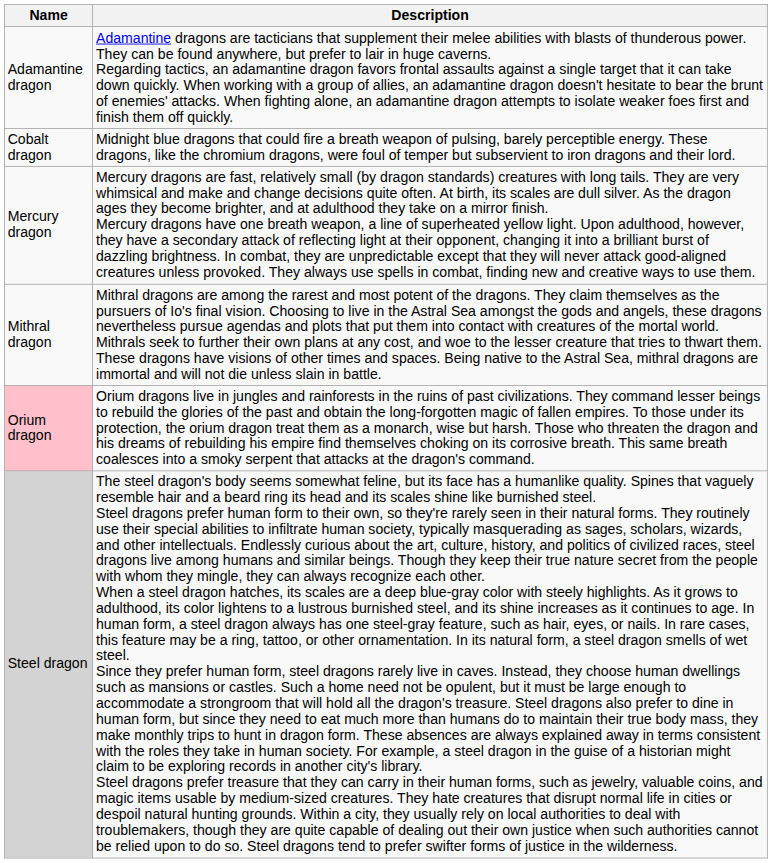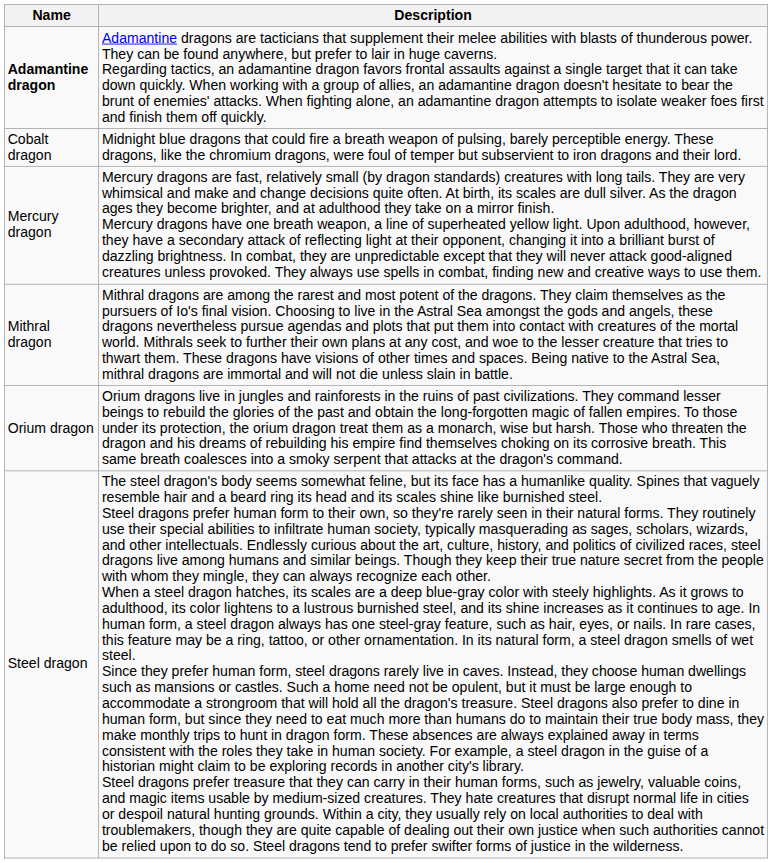(45, 77) normal -> (48, 77) bold
(30, 428) pink background -> (51, 428) no background
(48, 664) lightgrey background -> (48, 664) no background
